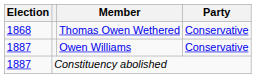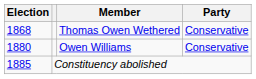(19, 47) 1887 -> (19, 47) 1880
(19, 64) 1887 -> (19, 64) 1885
